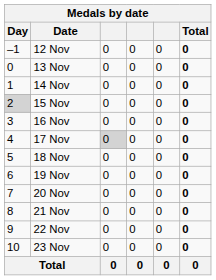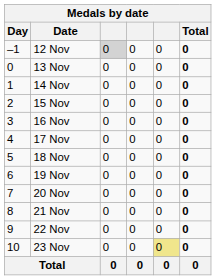(106, 49) no background -> (106, 49) lightgrey background
(10, 103) lightgrey background -> (10, 103) no background
(106, 139) lightgrey background -> (106, 139) no background
(159, 247) no background -> (159, 247) khaki background
